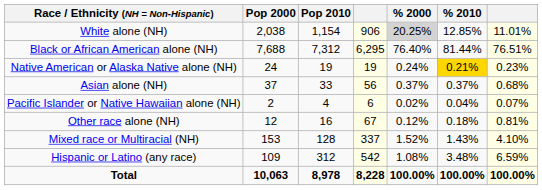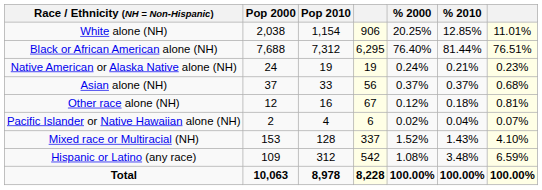(412, 31) lightgrey background -> (412, 31) no background
(462, 67) gold background -> (462, 67) no background
rows swapped: (124, 103) <-> (124, 121)
